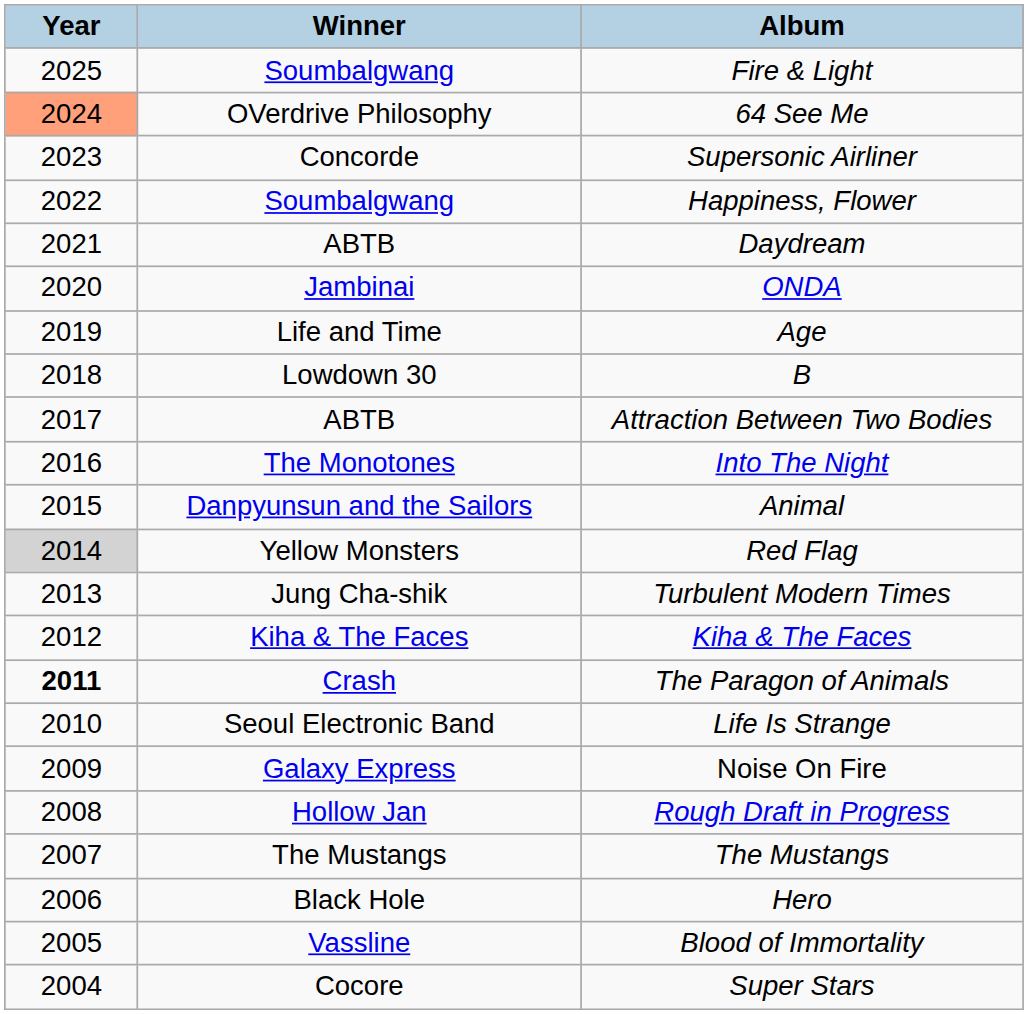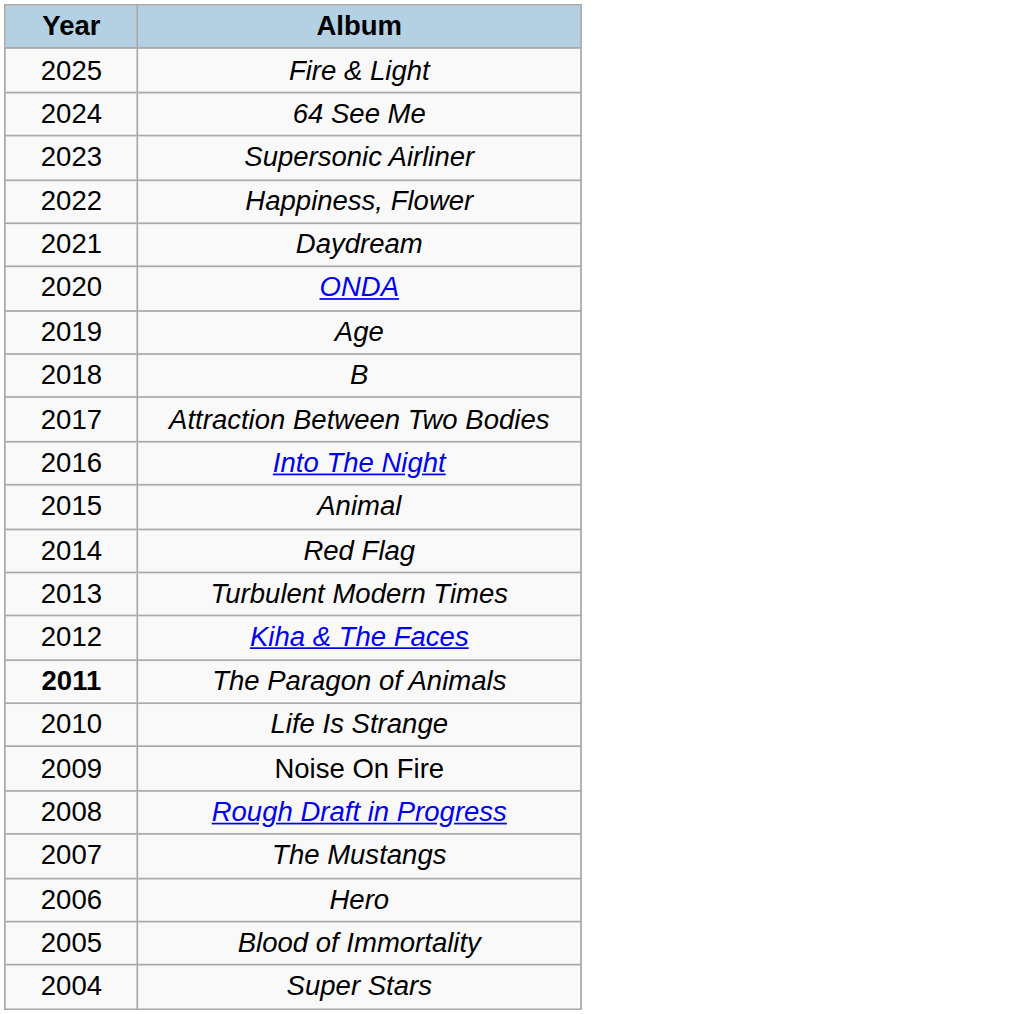- column: (359, 26)
(71, 113) lightsalmon background -> (71, 113) no background
(71, 550) lightgrey background -> (71, 550) no background
